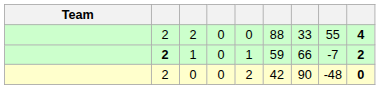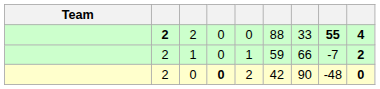(165, 35) normal -> (165, 35) bold
(333, 35) normal -> (333, 35) bold
(165, 55) bold -> (165, 55) normal
(221, 75) normal -> (221, 75) bold
